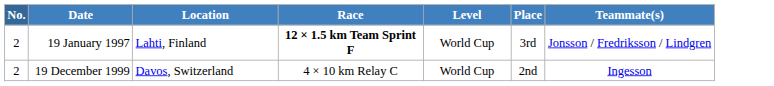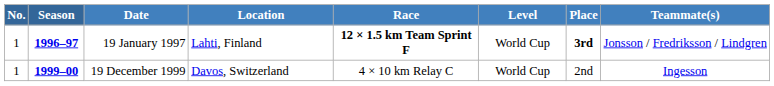+ column: (56, 14)
(16, 42) 2 -> (16, 42) 1
(528, 42) normal -> (584, 42) bold
(16, 70) 2 -> (16, 70) 1
